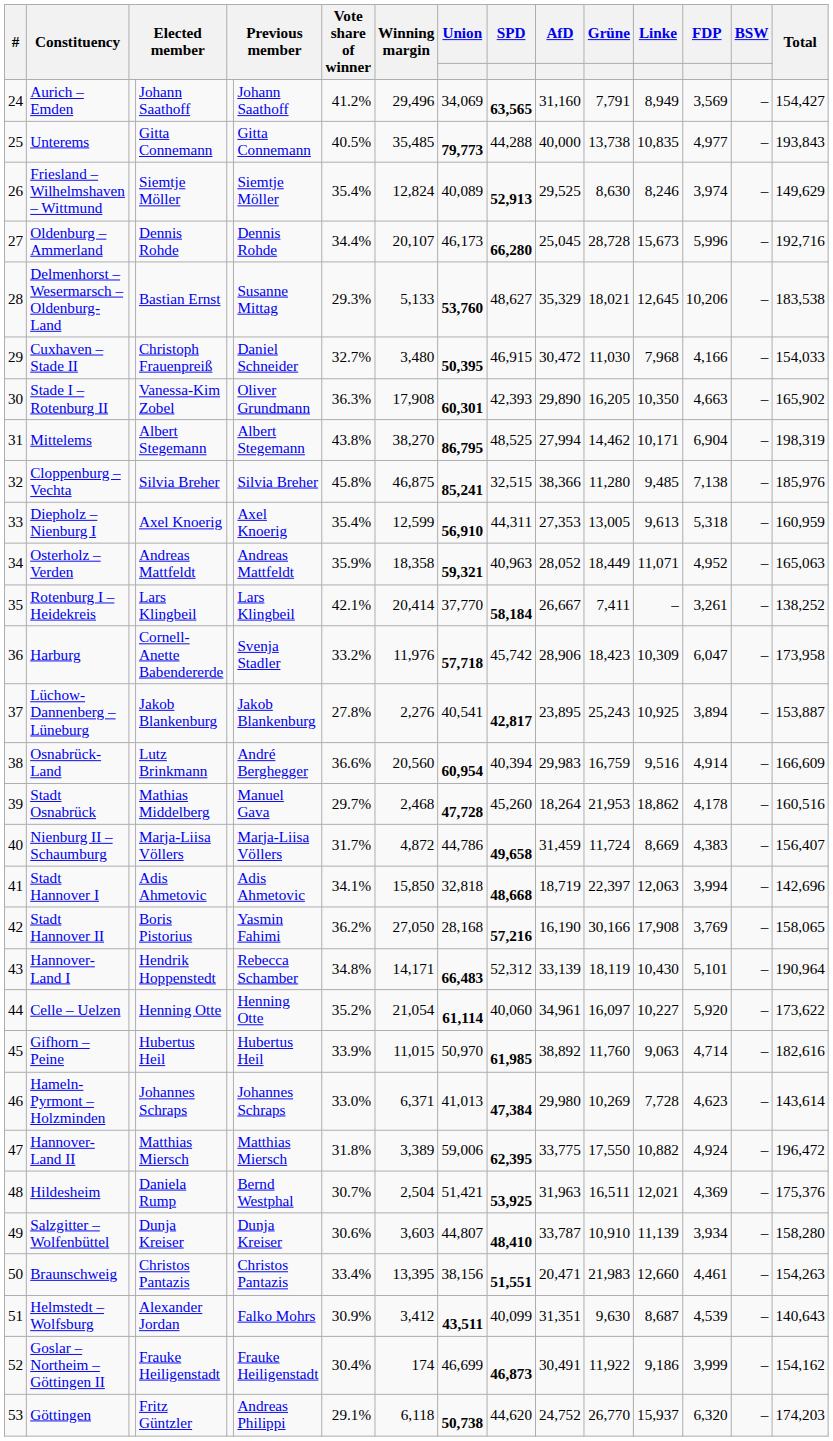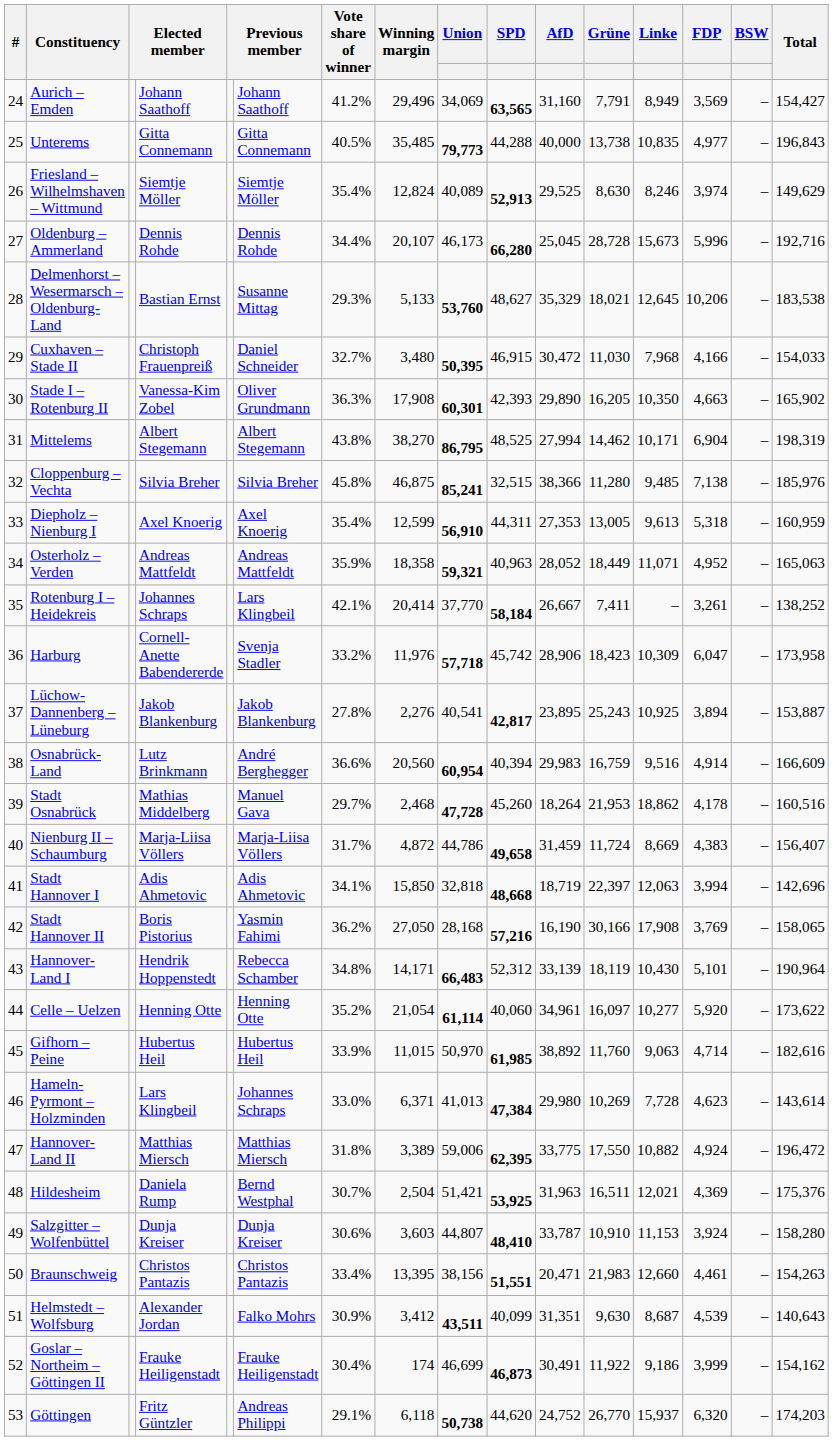(800, 141) 193,843 -> (800, 141) 196,843
(168, 605) Lars Klingbeil -> (167, 605) Johannes Schraps
(658, 1010) 10,227 -> (658, 1010) 10,277
(167, 1101) Johannes Schraps -> (168, 1101) Lars Klingbeil
(658, 1233) 11,139 -> (658, 1233) 11,153
(711, 1233) 3,934 -> (711, 1233) 3,924
